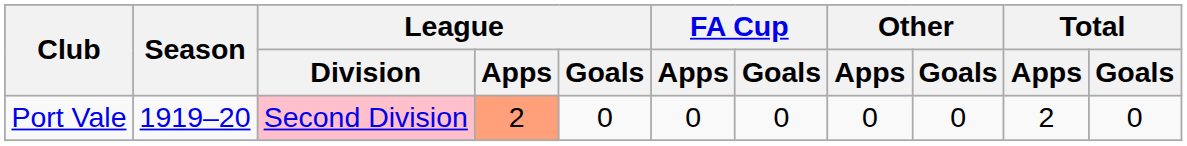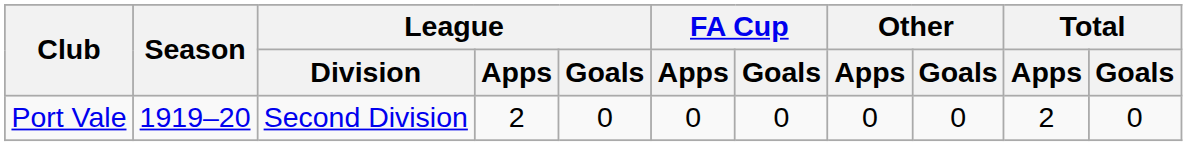(366, 117) pink background -> (366, 117) no background
(517, 117) lightsalmon background -> (517, 117) no background
